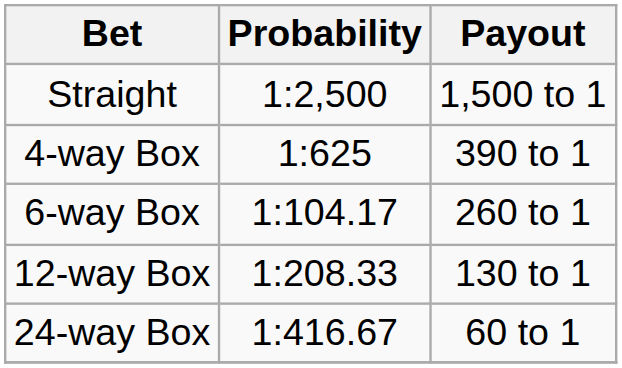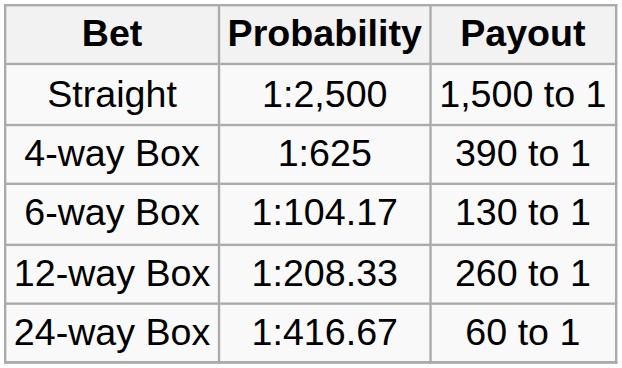(523, 213) 260 to 1 -> (523, 213) 130 to 1
(523, 272) 130 to 1 -> (523, 272) 260 to 1
